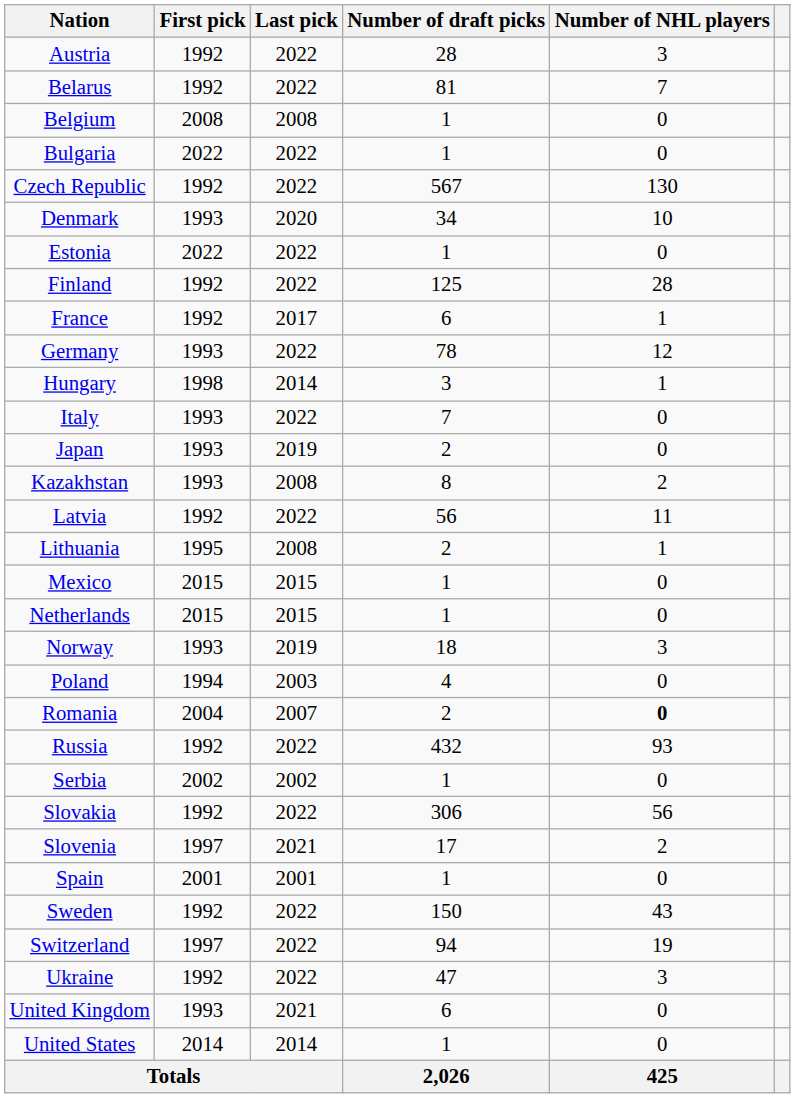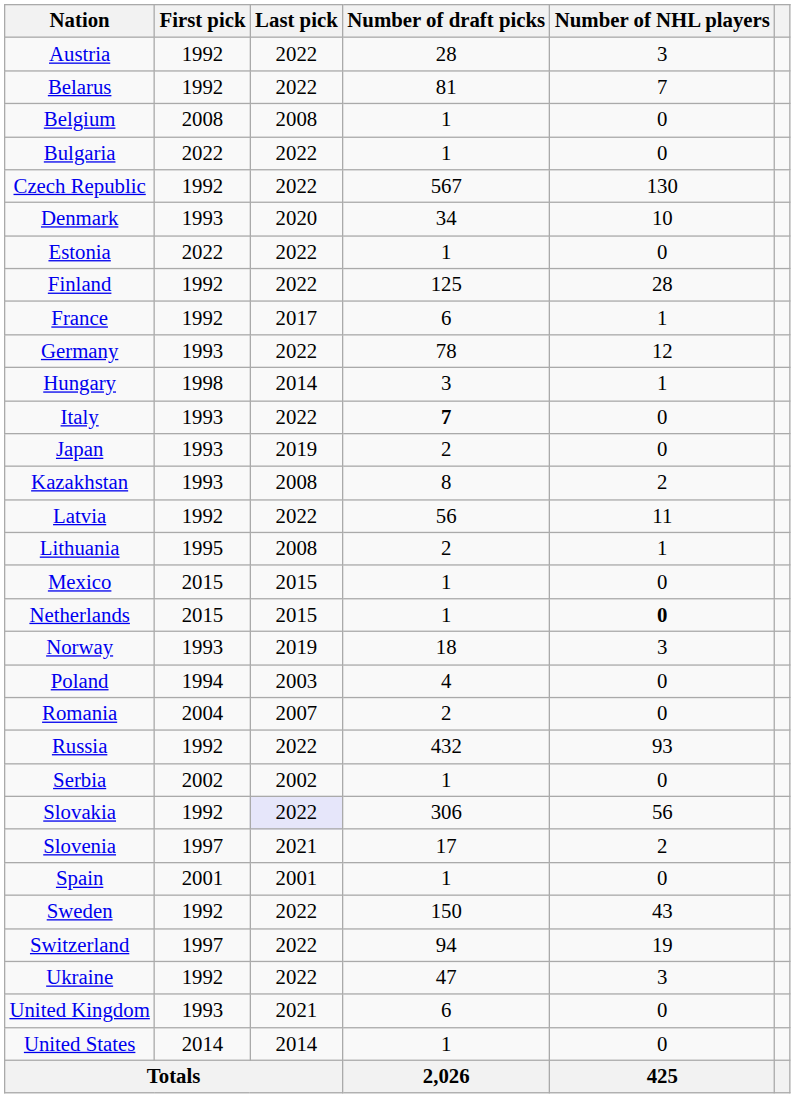(446, 416) normal -> (446, 416) bold
(662, 614) normal -> (662, 614) bold
(662, 713) bold -> (662, 713) normal
(296, 812) no background -> (296, 812) lavender background
